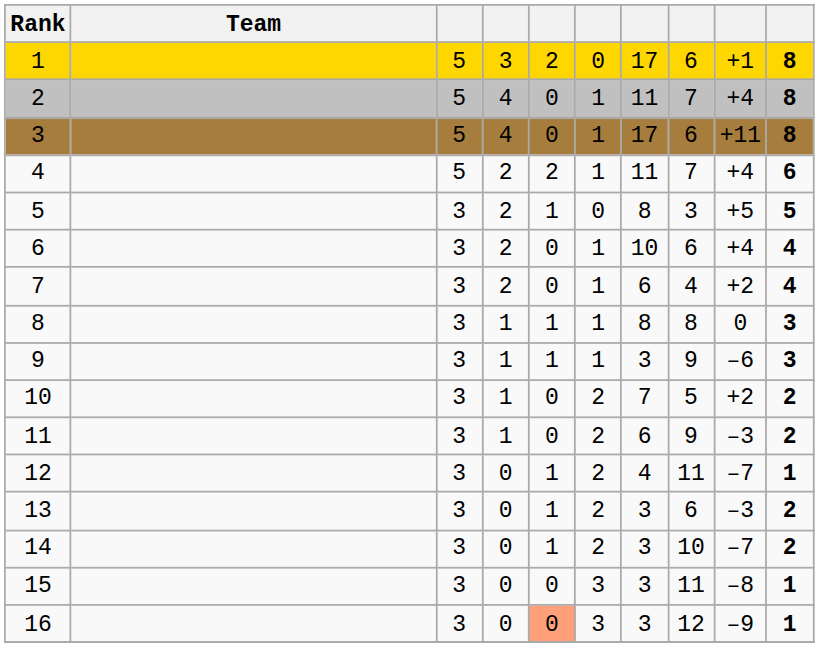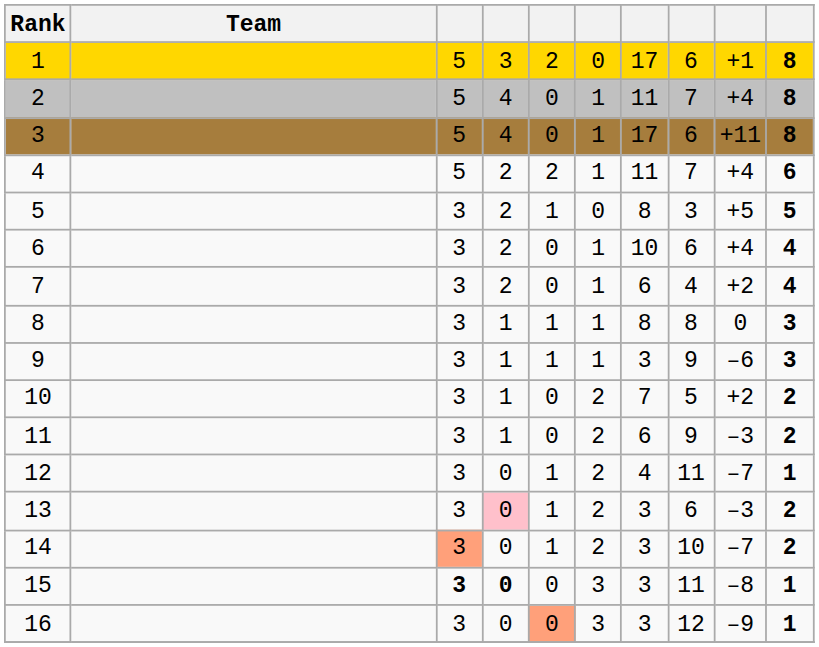(506, 511) no background -> (506, 511) pink background
(459, 549) no background -> (459, 549) lightsalmon background
(459, 586) normal -> (459, 586) bold
(506, 586) normal -> (506, 586) bold
